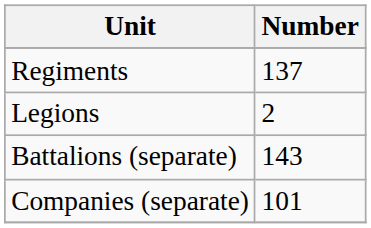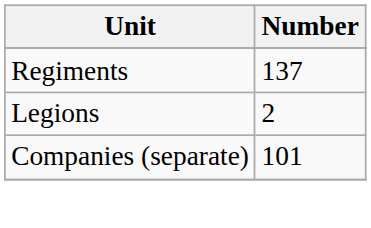- row: (124, 156)
